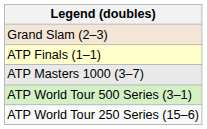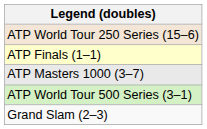(58, 34) Grand Slam (2–3) -> (103, 34) ATP World Tour 250 Series (15–6)
(103, 114) ATP World Tour 250 Series (15–6) -> (58, 114) Grand Slam (2–3)
